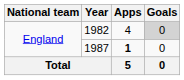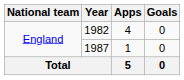(162, 30) lightgrey background -> (162, 30) no background
(128, 48) bold -> (128, 48) normal
